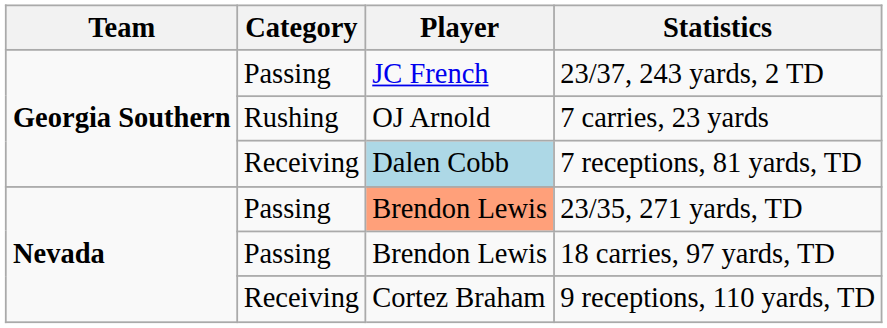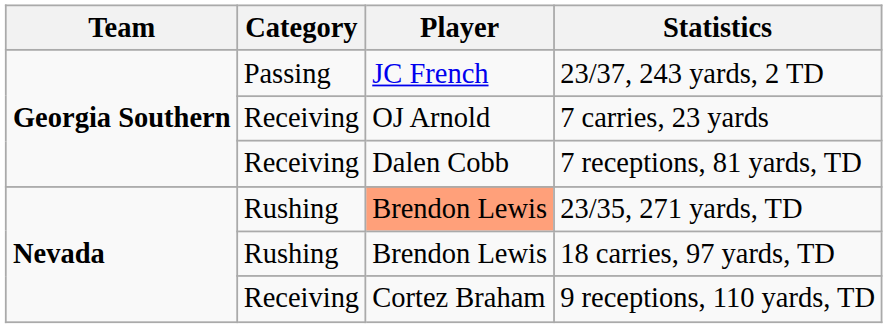(291, 117) Rushing -> (301, 117) Receiving
(441, 163) lightblue background -> (441, 163) no background
(287, 208) Passing -> (291, 208) Rushing
(287, 253) Passing -> (291, 253) Rushing
